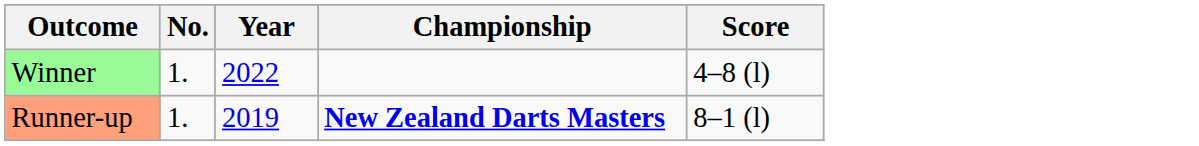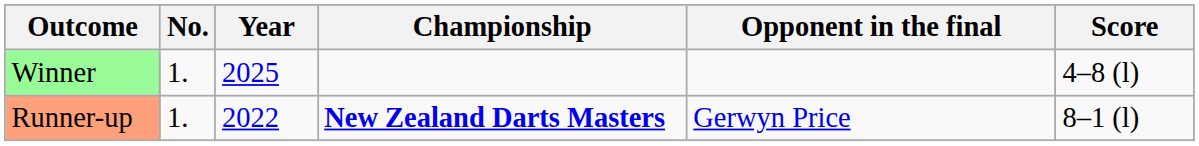+ column: (871, 27)
(251, 72) 2022 -> (251, 72) 2025
(251, 117) 2019 -> (251, 117) 2022
